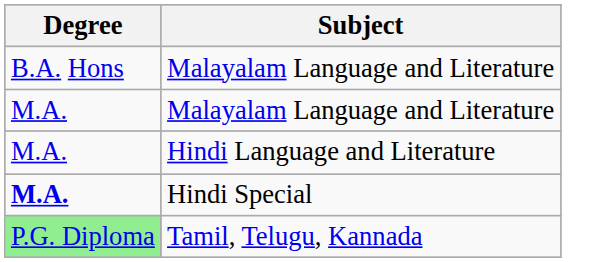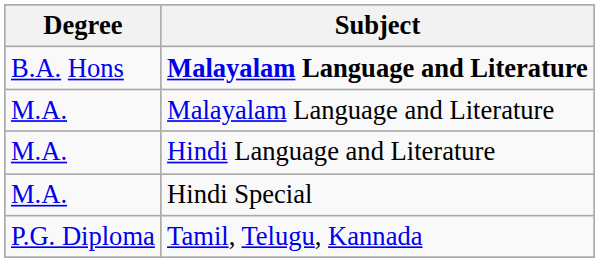(361, 67) normal -> (377, 67) bold
(40, 194) bold -> (39, 194) normal
(83, 236) lightgreen background -> (83, 236) no background
